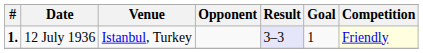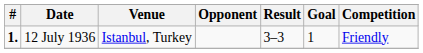(274, 37) lavender background -> (274, 37) no background
(365, 37) lightyellow background -> (365, 37) no background
